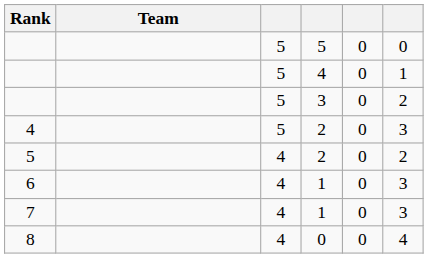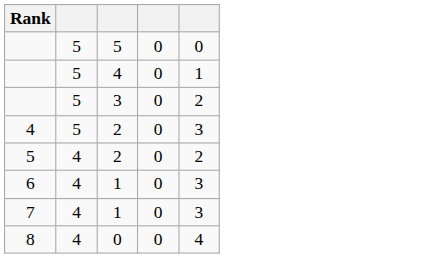- column: (158, 18)
